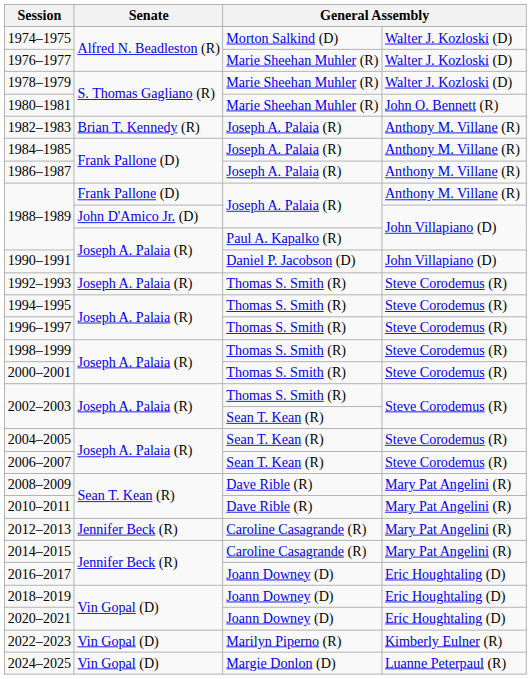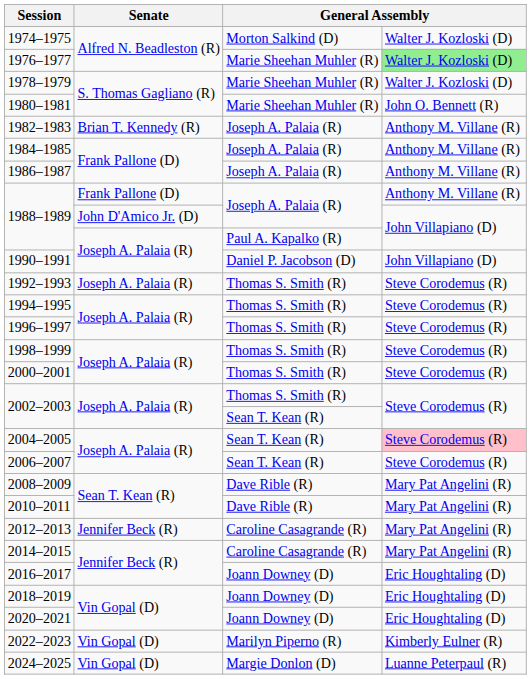(449, 60) no background -> (449, 60) lightgreen background
(446, 439) no background -> (446, 439) pink background
